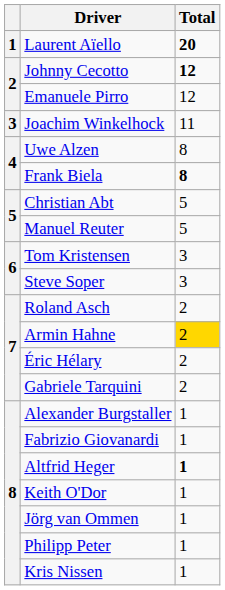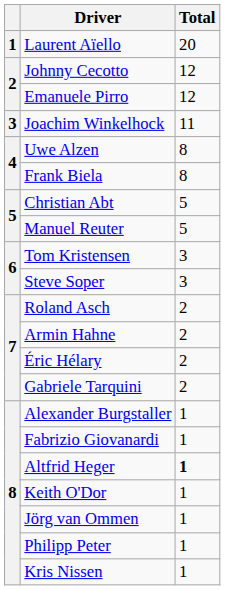(187, 44) bold -> (187, 44) normal
(187, 70) bold -> (187, 70) normal
(183, 176) bold -> (183, 176) normal
(183, 334) gold background -> (183, 334) no background
